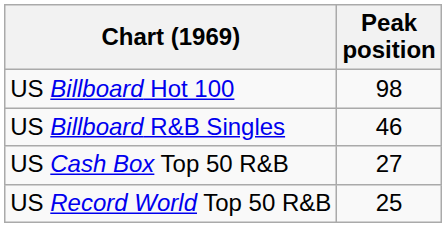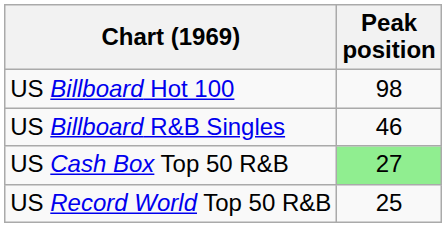(389, 164) no background -> (389, 164) lightgreen background
